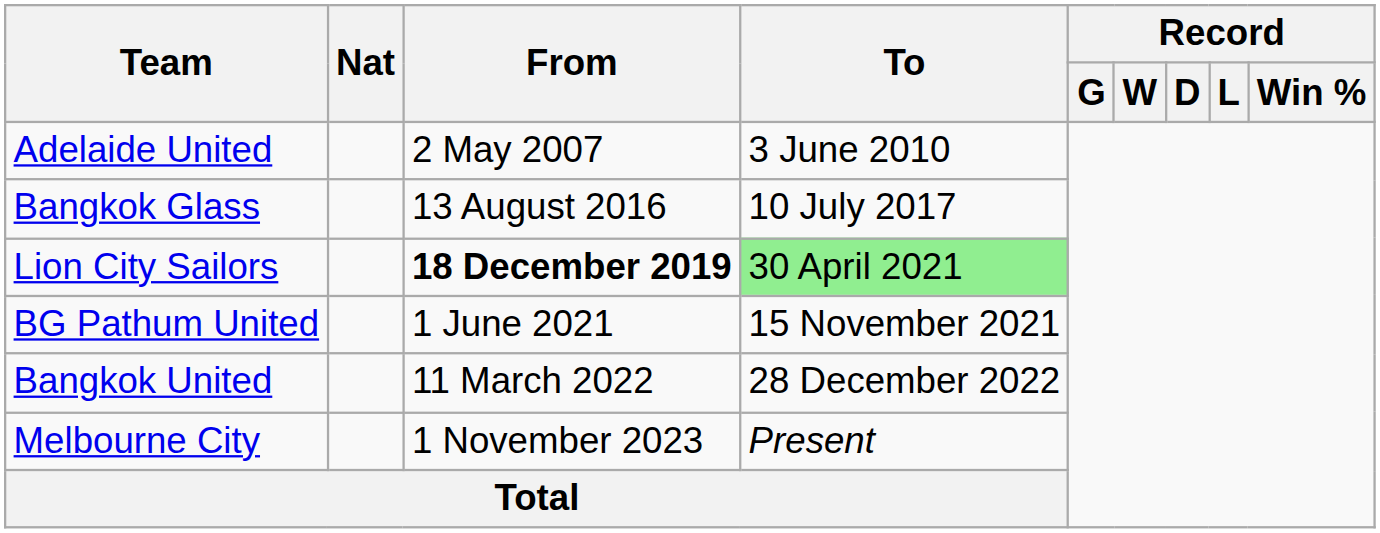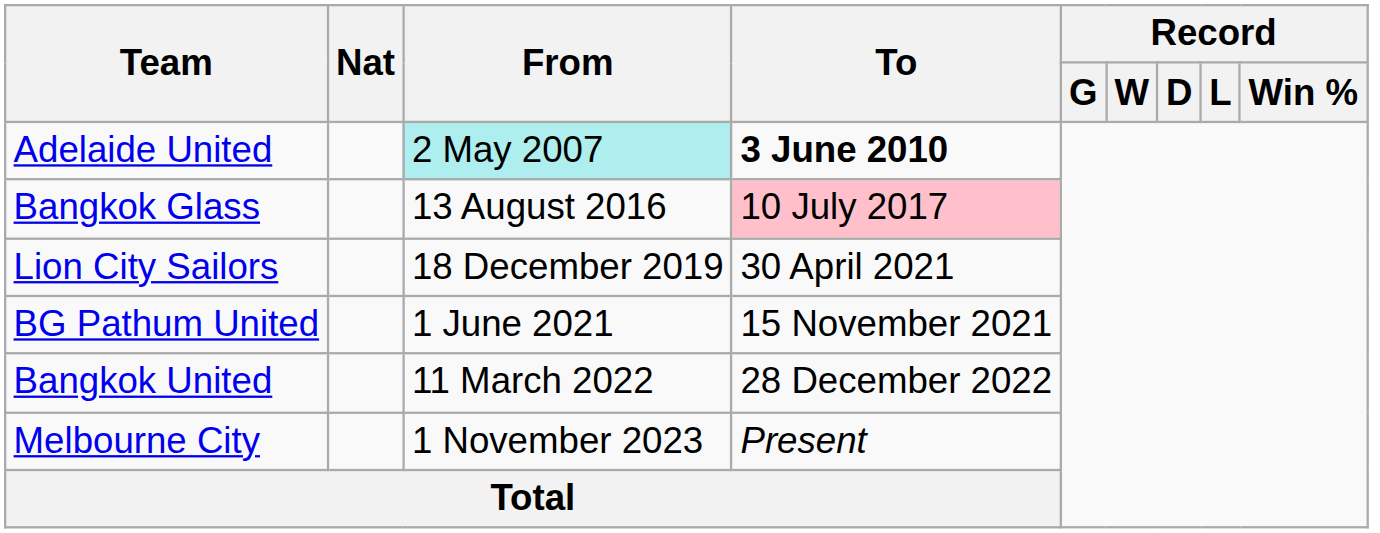(508, 149) no background -> (508, 149) paleturquoise background
(849, 149) normal -> (844, 149) bold
(852, 207) no background -> (844, 207) pink background
(572, 265) bold -> (568, 265) normal
(856, 265) lightgreen background -> (847, 265) no background
